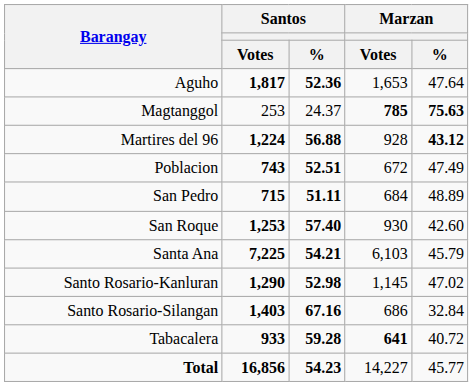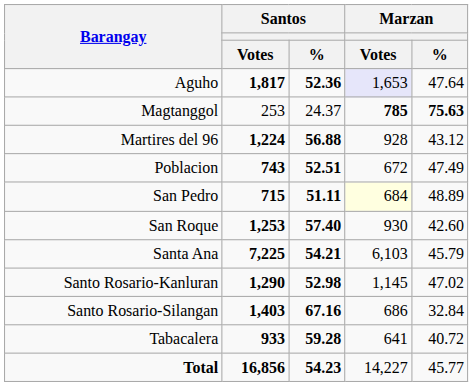(390, 83) no background -> (390, 83) lavender background
(446, 139) bold -> (446, 139) normal
(396, 196) no background -> (396, 196) lightyellow background
(396, 338) bold -> (396, 338) normal
